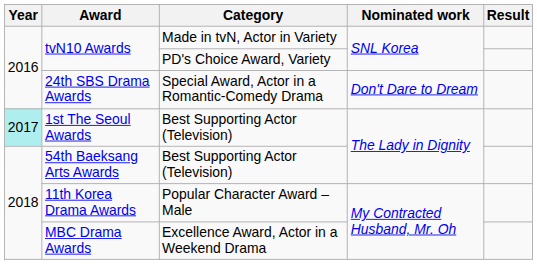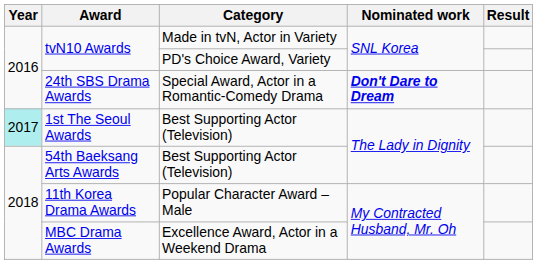(414, 89) normal -> (394, 89) bold
